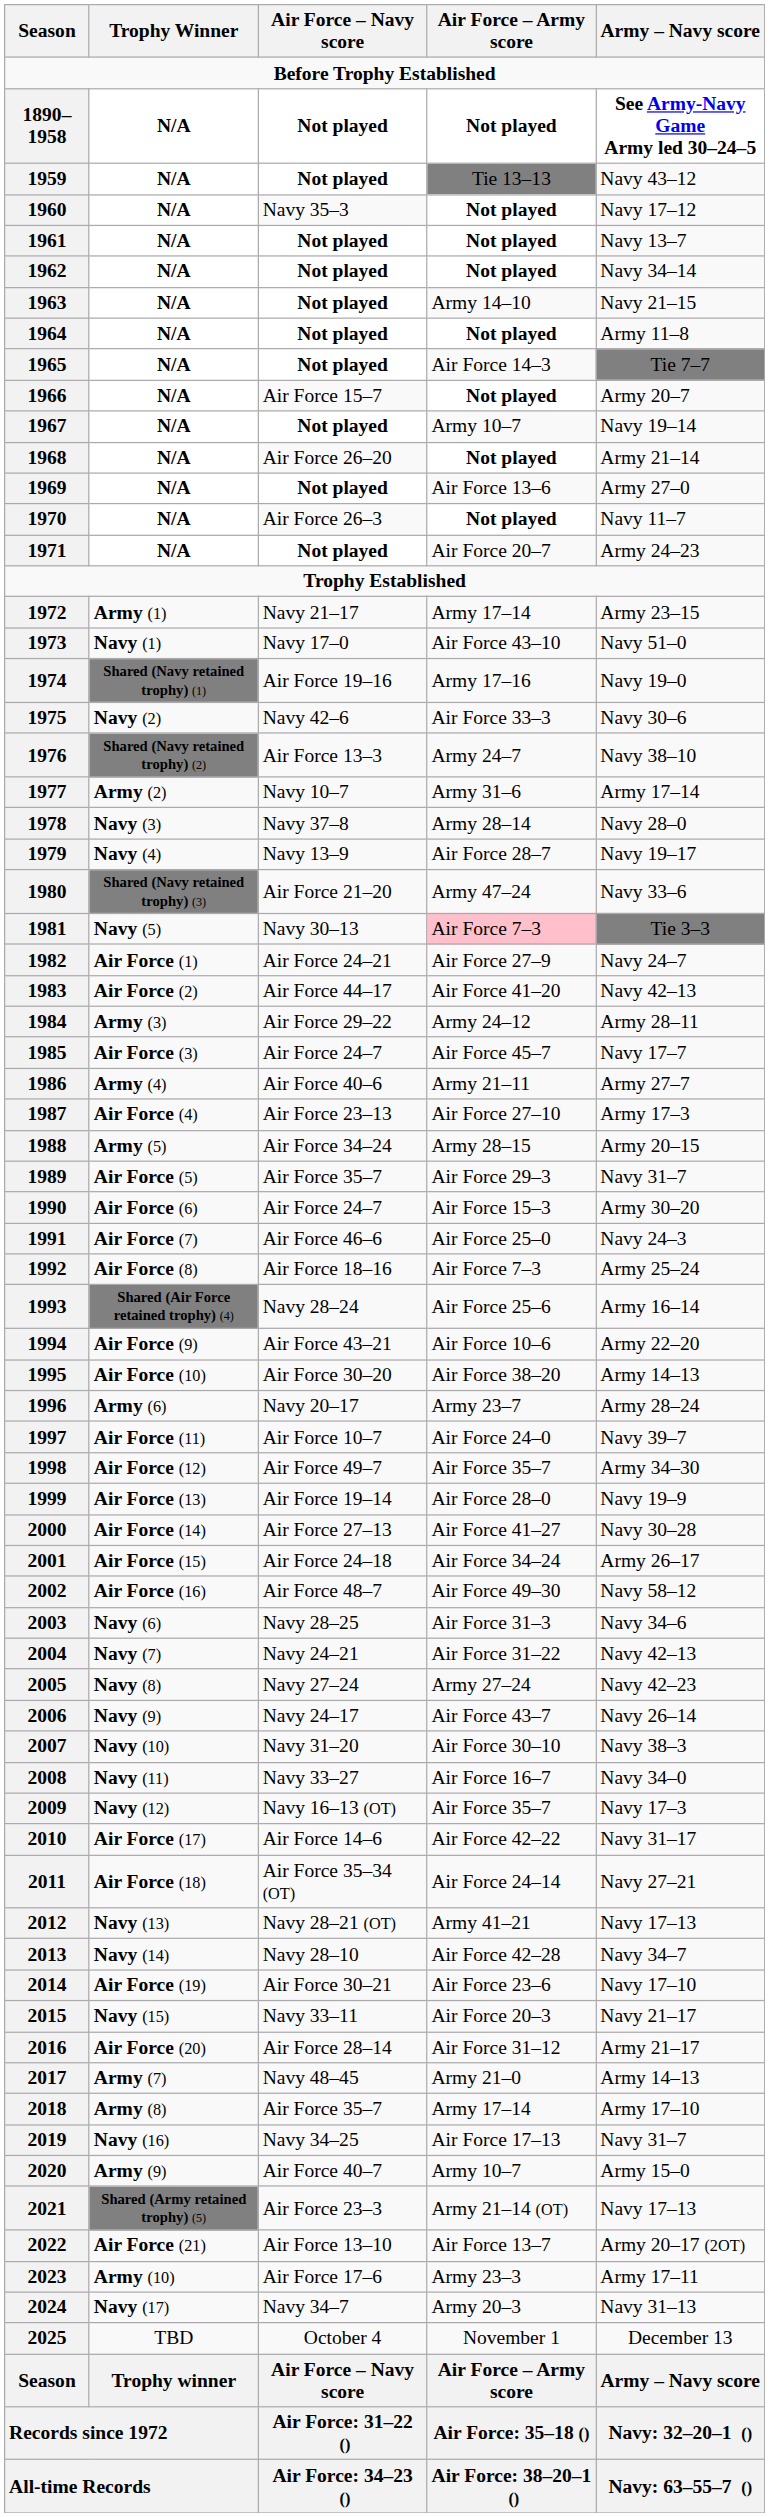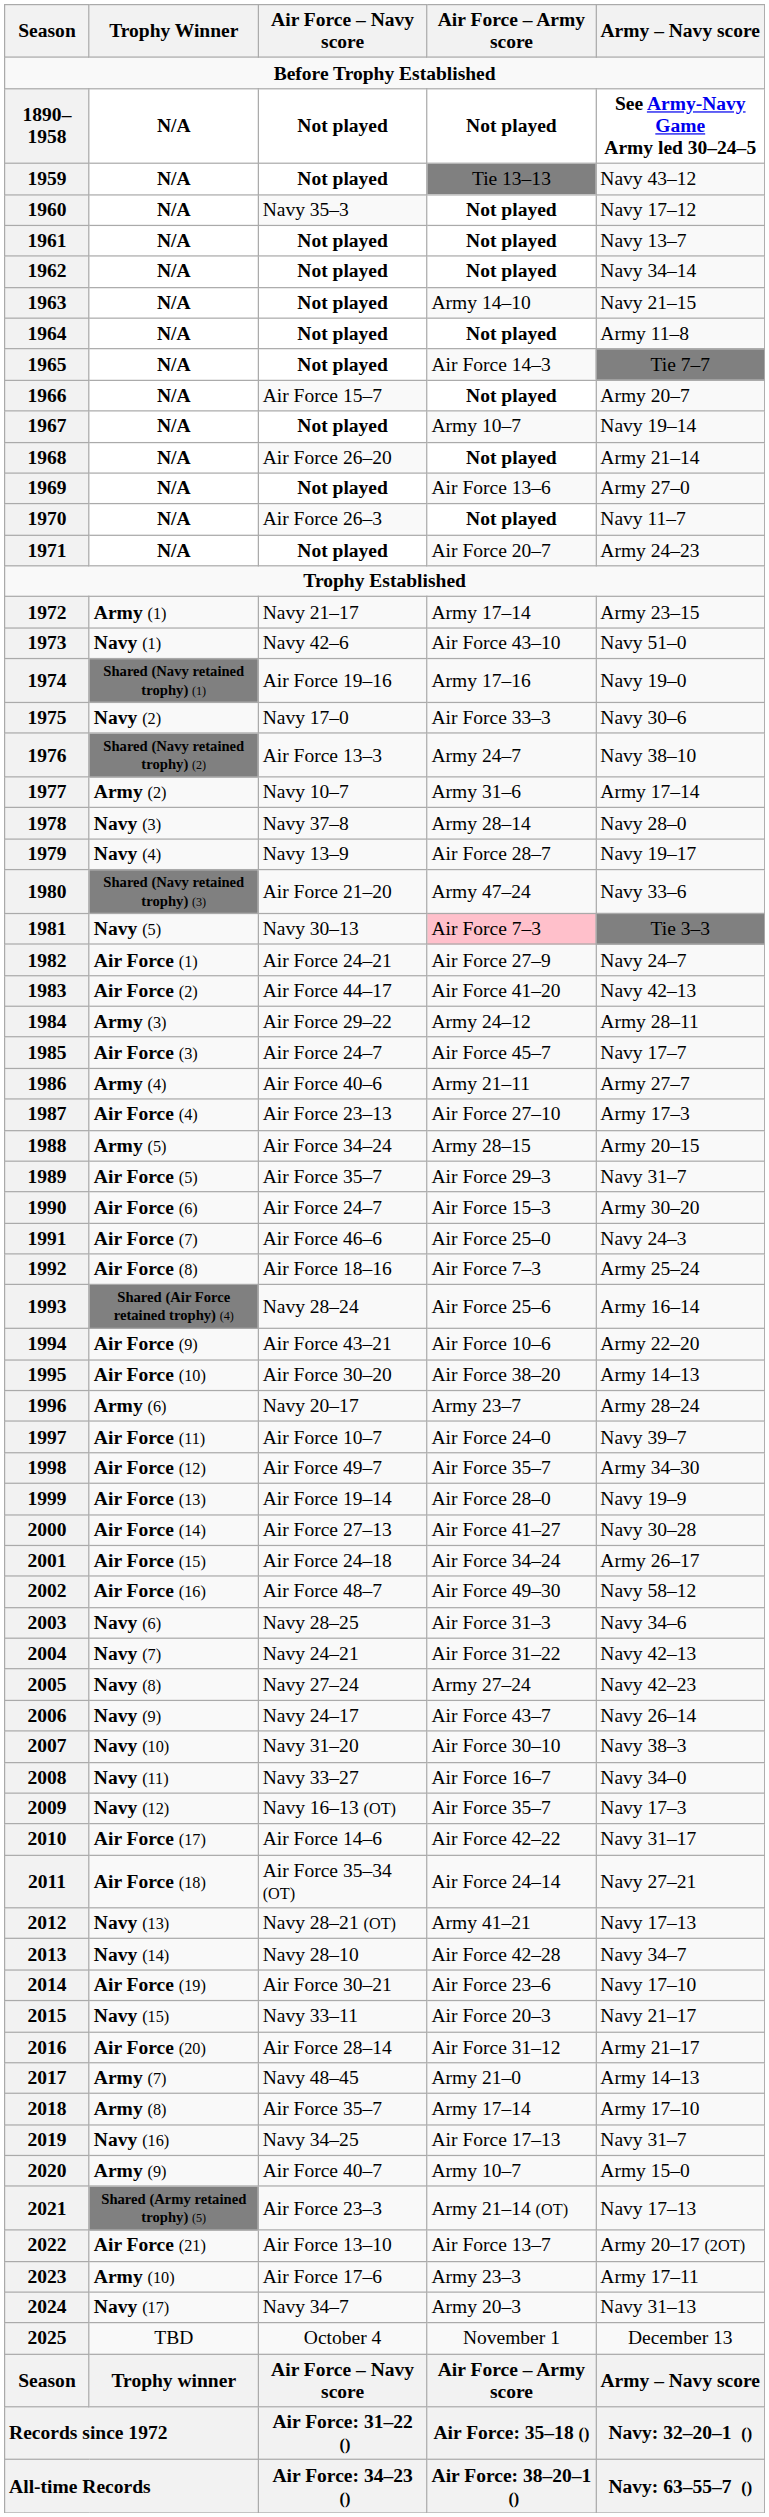(306, 643) Navy 17–0 -> (306, 643) Navy 42–6
(306, 717) Navy 42–6 -> (306, 717) Navy 17–0
